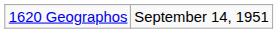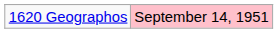(202, 16) no background -> (202, 16) pink background
